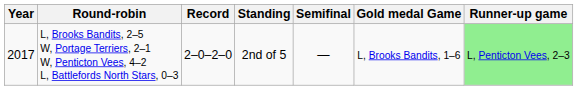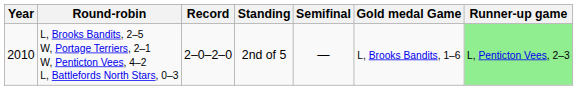(21, 54) 2017 -> (21, 54) 2010
